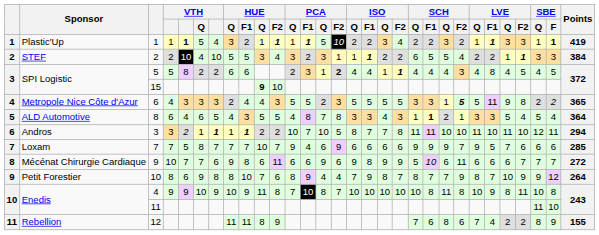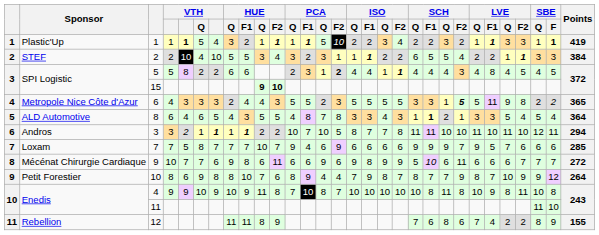(277, 86) normal -> (277, 86) bold
